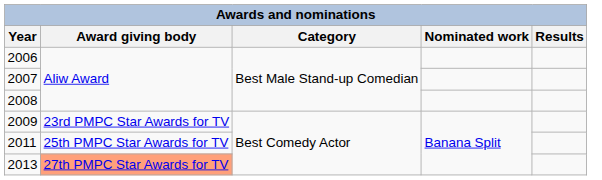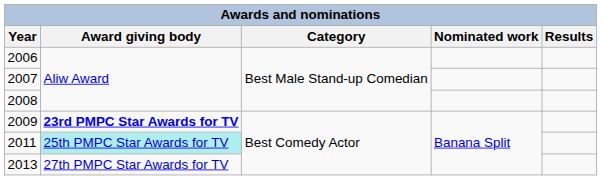(136, 121) normal -> (141, 121) bold
(136, 143) no background -> (136, 143) paleturquoise background
(136, 164) lightsalmon background -> (136, 164) no background
